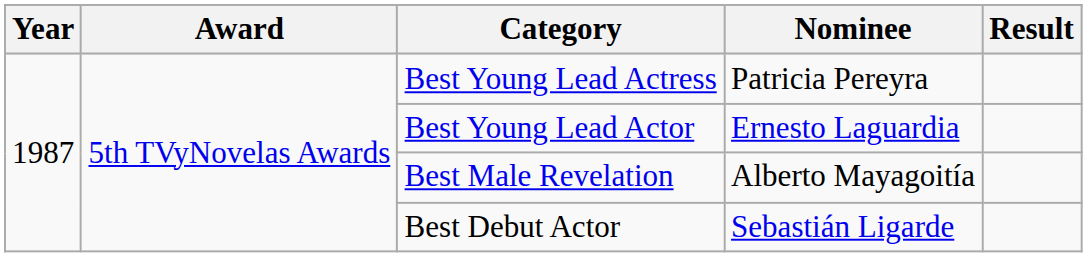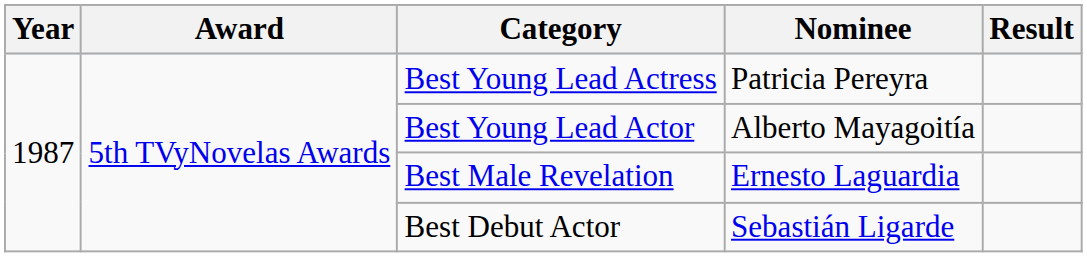(845, 127) Ernesto Laguardia -> (853, 127) Alberto Mayagoitía
(853, 176) Alberto Mayagoitía -> (845, 176) Ernesto Laguardia
